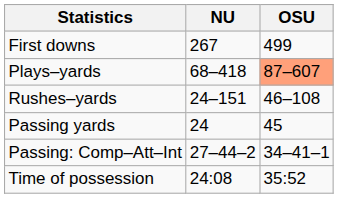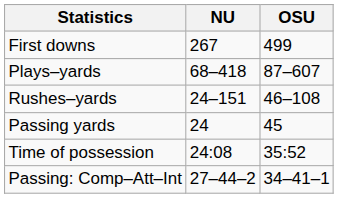(292, 71) lightsalmon background -> (292, 71) no background
rows swapped: (95, 152) <-> (81, 179)
